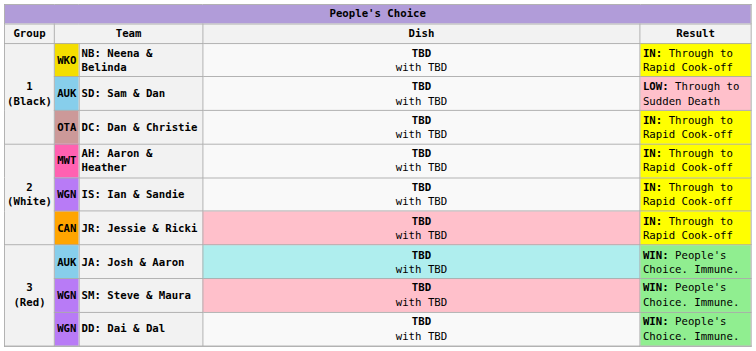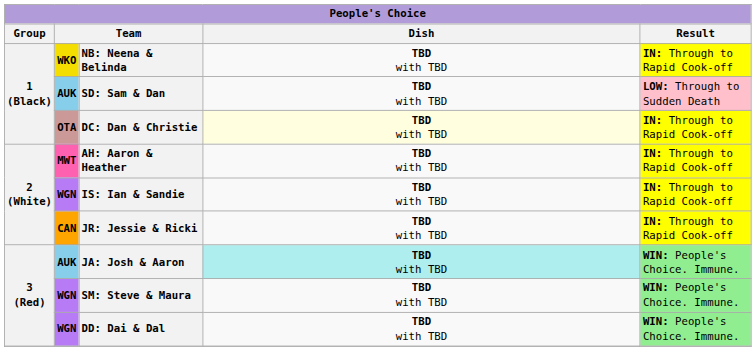(421, 127) no background -> (421, 127) lightyellow background
(421, 228) pink background -> (421, 228) no background
(421, 295) pink background -> (421, 295) no background
